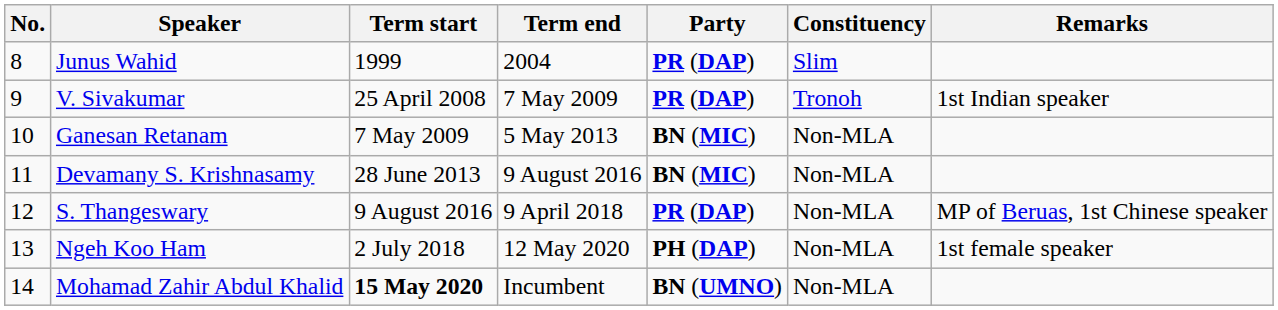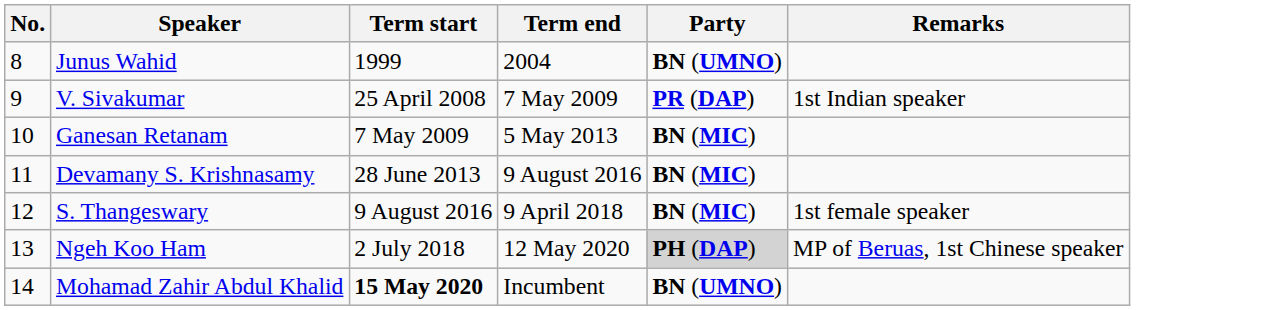- column: (859, 23)
(703, 60) PR (DAP) -> (717, 60) BN (UMNO)
(703, 211) PR (DAP) -> (704, 211) BN (MIC)
(1102, 211) MP of Beruas, 1st Chinese speaker -> (881, 211) 1st female speaker
(704, 248) no background -> (704, 248) lightgrey background
(1025, 248) 1st female speaker -> (958, 248) MP of Beruas, 1st Chinese speaker
